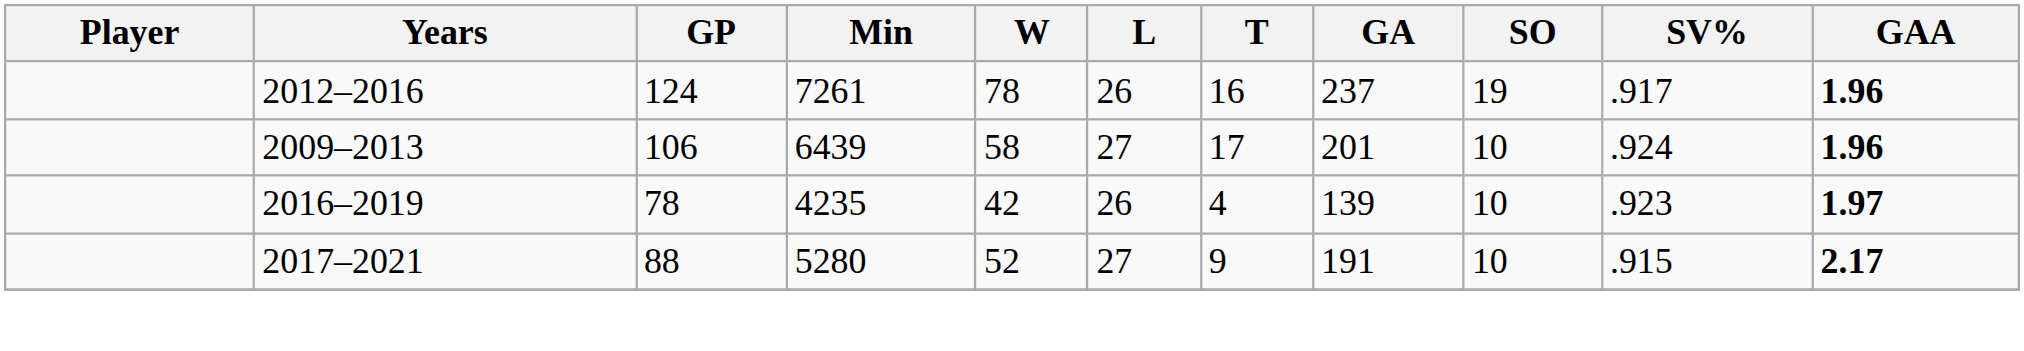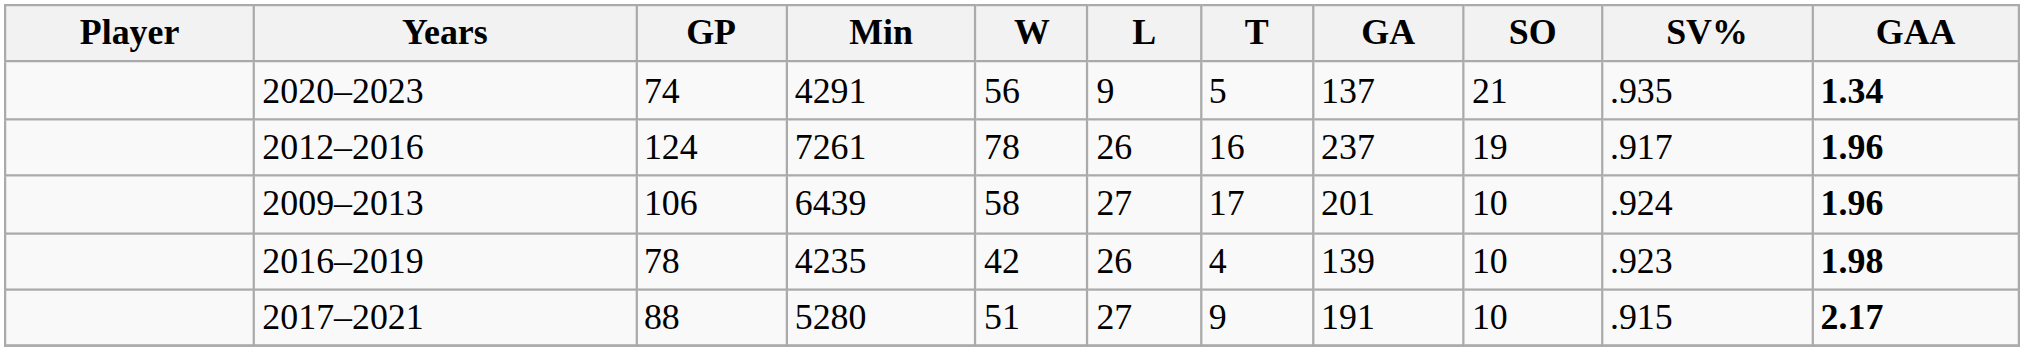+ row: (343, 89)
(1852, 203) 1.97 -> (1852, 260) 1.98
(1002, 260) 52 -> (1002, 317) 51
